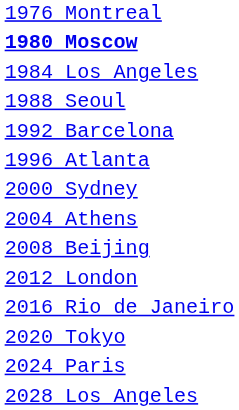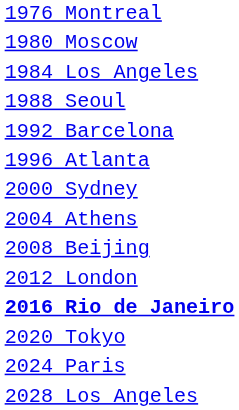(71, 43) bold -> (71, 43) normal
(120, 308) normal -> (120, 308) bold
